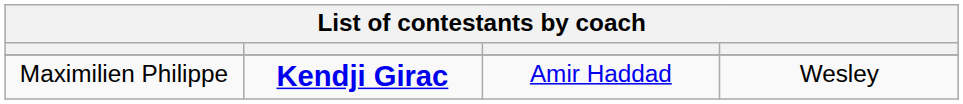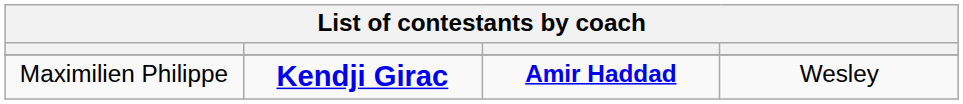(601, 73) normal -> (601, 73) bold
